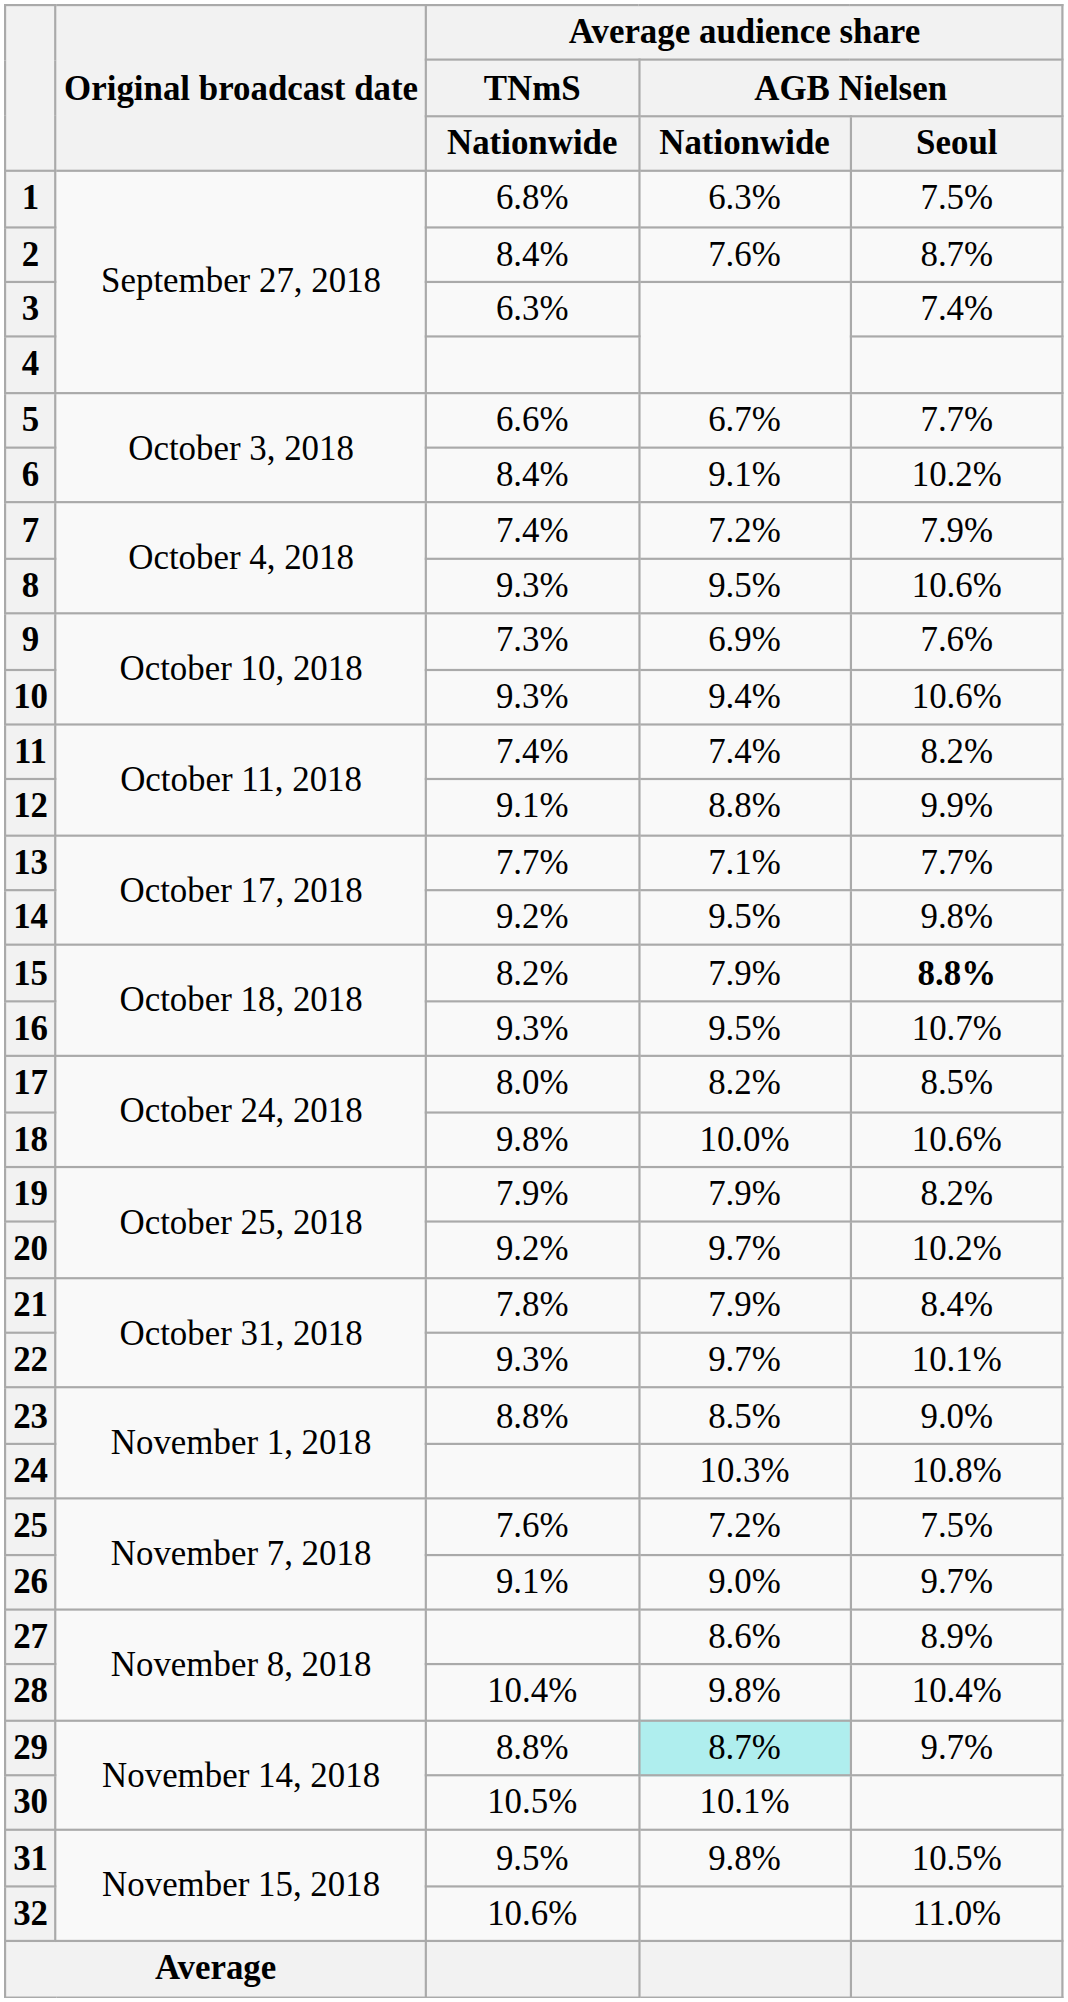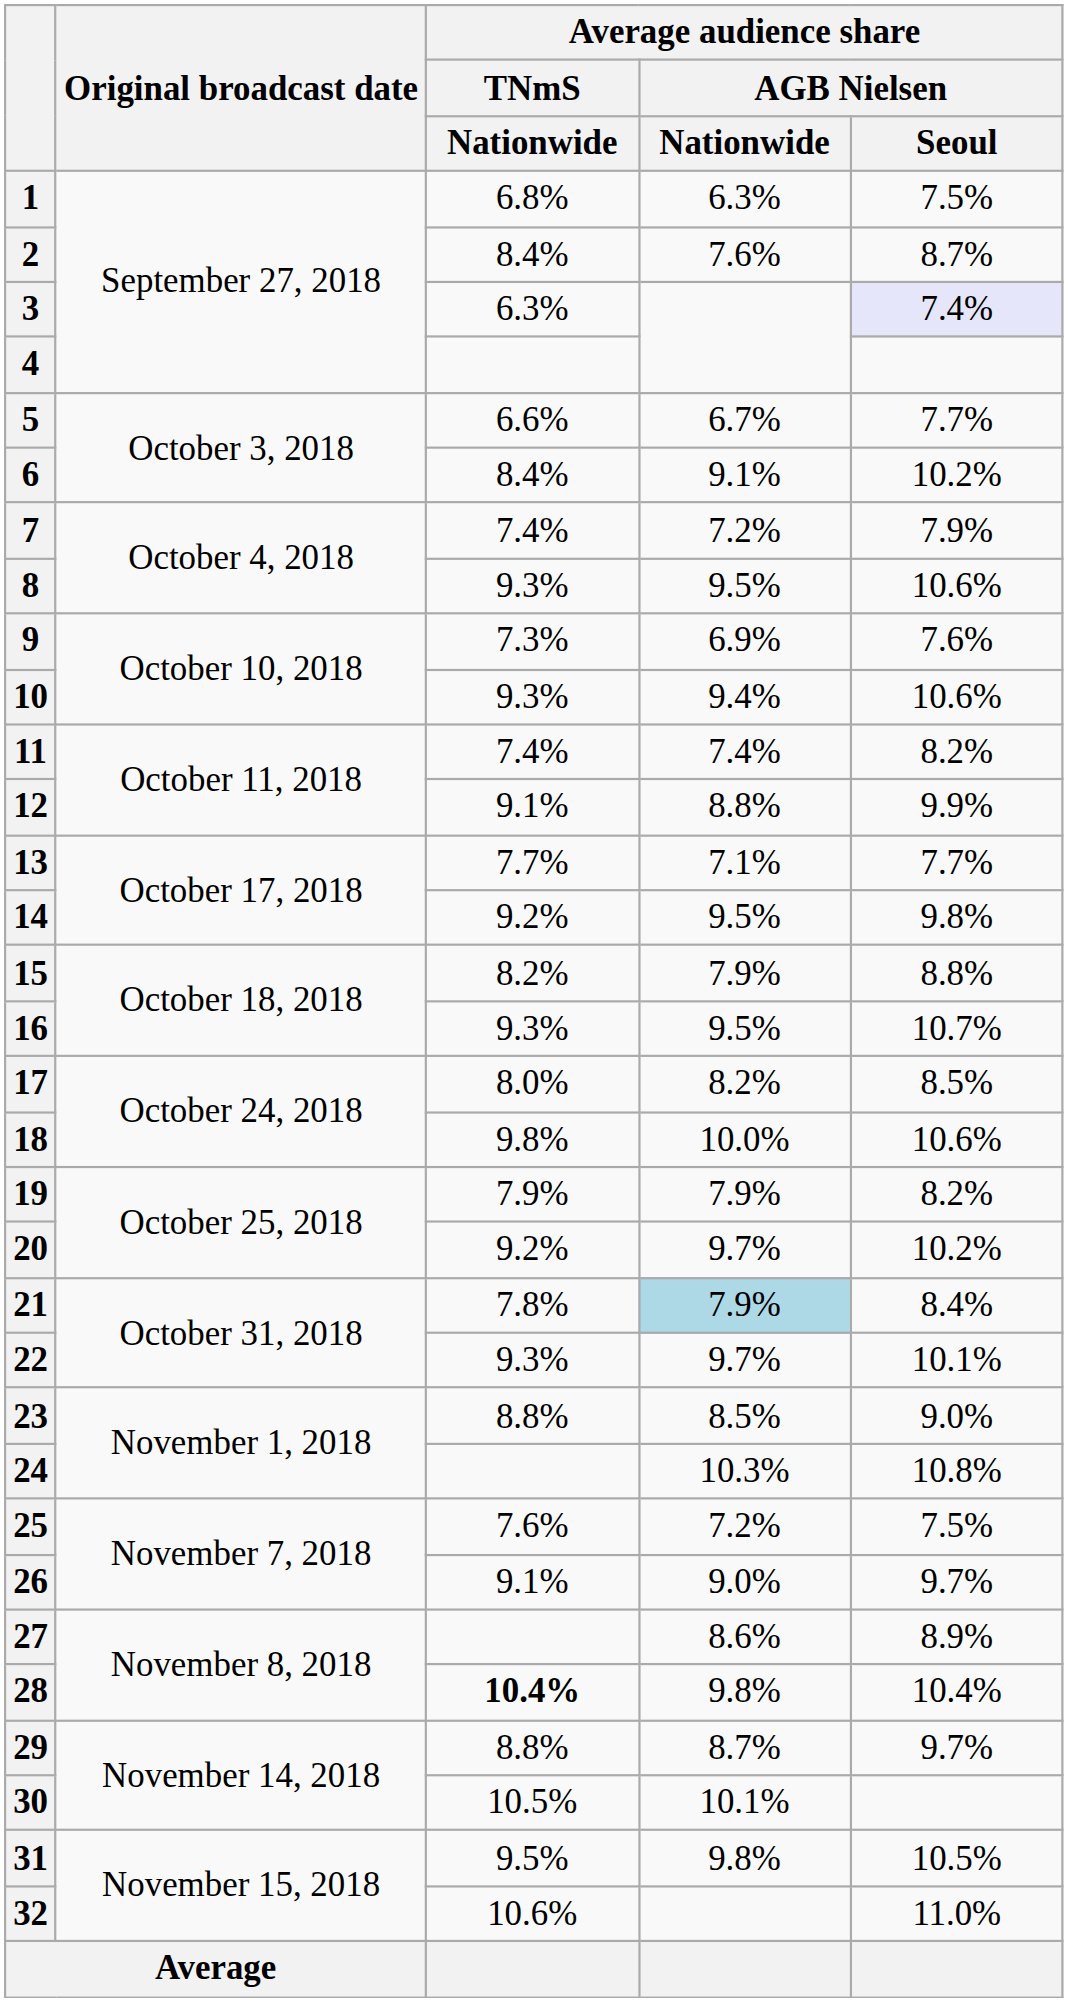(957, 308) no background -> (957, 308) lavender background
(957, 972) bold -> (957, 972) normal
(745, 1304) no background -> (745, 1304) lightblue background
(532, 1691) normal -> (532, 1691) bold
(745, 1747) paleturquoise background -> (745, 1747) no background
